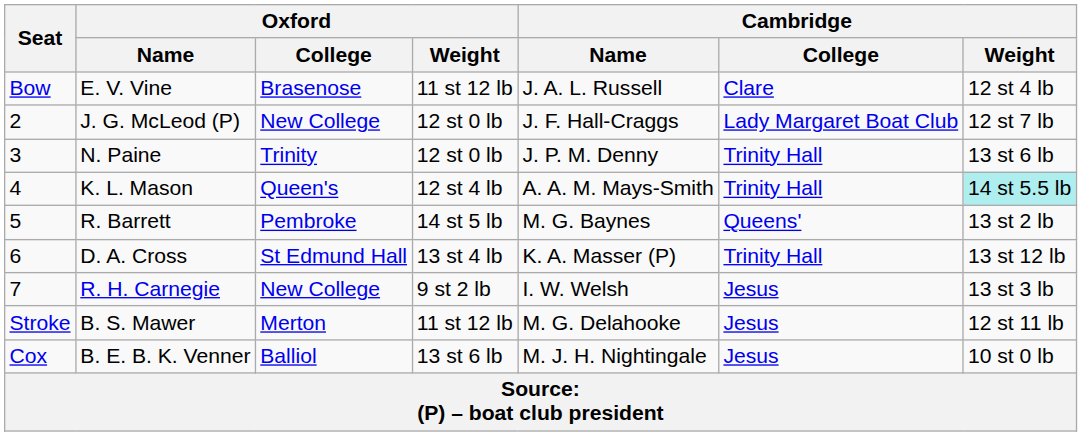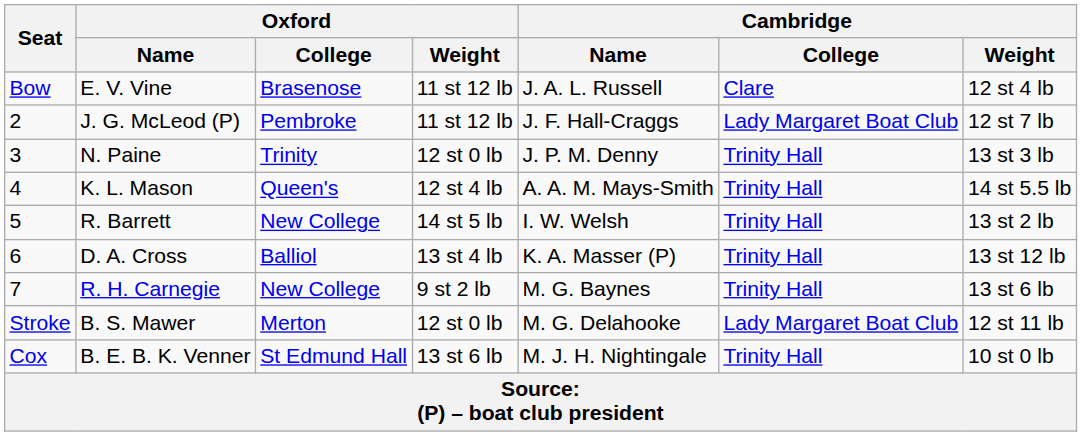(320, 121) New College -> (308, 121) Pembroke
(460, 121) 12 st 0 lb -> (465, 121) 11 st 12 lb
(1011, 155) 13 st 6 lb -> (1011, 155) 13 st 3 lb
(1020, 188) paleturquoise background -> (1020, 188) no background
(308, 222) Pembroke -> (320, 222) New College
(586, 222) M. G. Baynes -> (576, 222) I. W. Welsh
(762, 222) Queens' -> (773, 222) Trinity Hall
(334, 255) St Edmund Hall -> (288, 255) Balliol
(576, 289) I. W. Welsh -> (586, 289) M. G. Baynes
(751, 289) Jesus -> (773, 289) Trinity Hall
(1011, 289) 13 st 3 lb -> (1011, 289) 13 st 6 lb
(465, 322) 11 st 12 lb -> (460, 322) 12 st 0 lb
(751, 322) Jesus -> (841, 322) Lady Margaret Boat Club
(288, 356) Balliol -> (334, 356) St Edmund Hall
(751, 356) Jesus -> (773, 356) Trinity Hall
